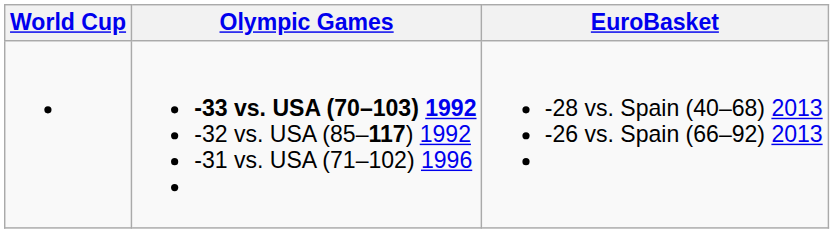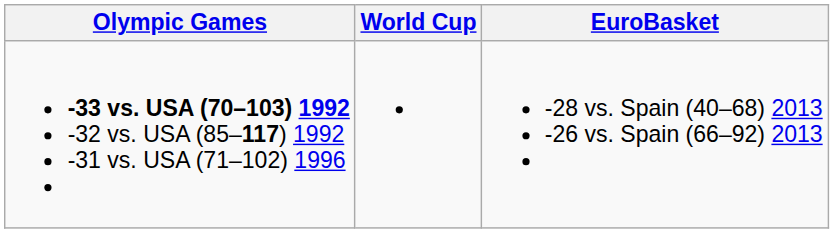columns swapped: (307, 22) <-> (68, 22)
